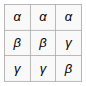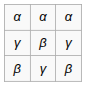(17, 42) β -> (17, 42) γ
(17, 68) γ -> (17, 68) β
